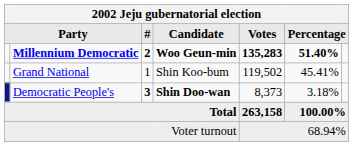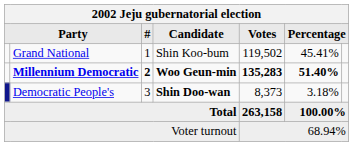rows swapped: (76, 53) <-> (51, 72)
(147, 92) bold -> (147, 92) normal
